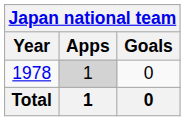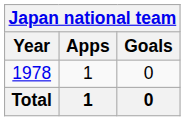(88, 73) lightgrey background -> (88, 73) no background
